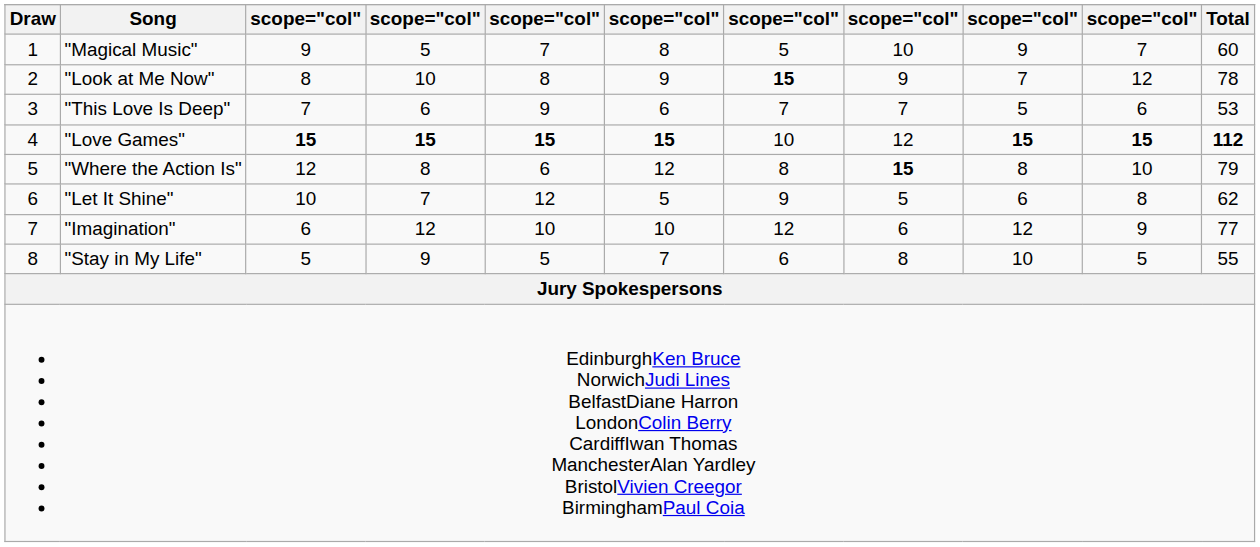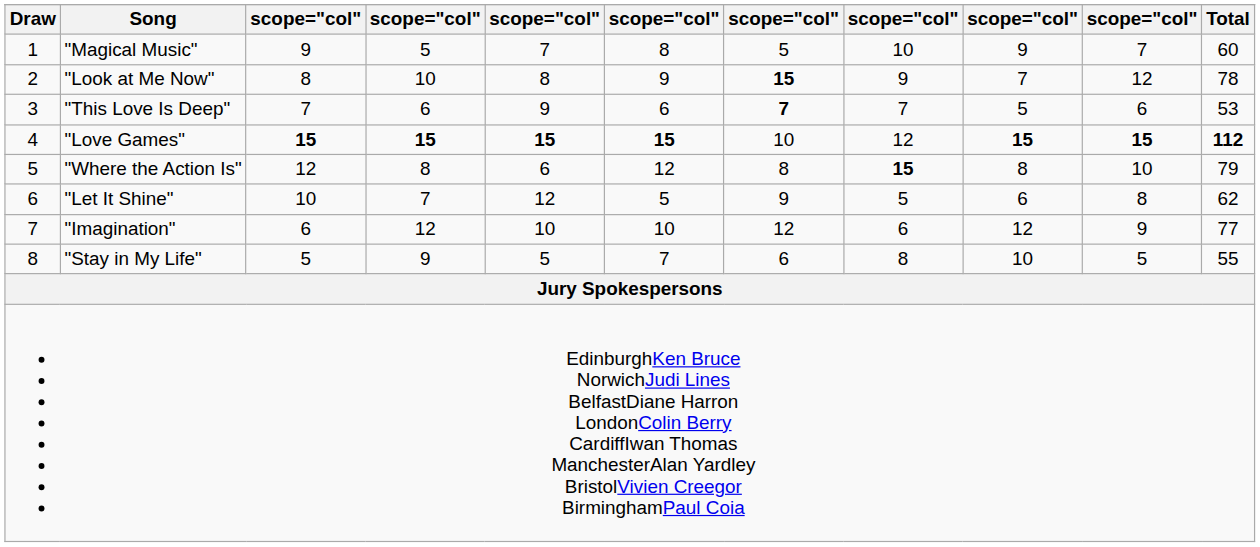(784, 109) normal -> (784, 109) bold
